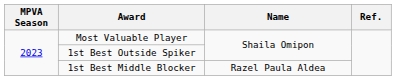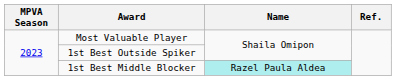(278, 68) no background -> (278, 68) paleturquoise background
